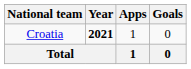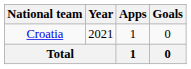(101, 34) bold -> (101, 34) normal
